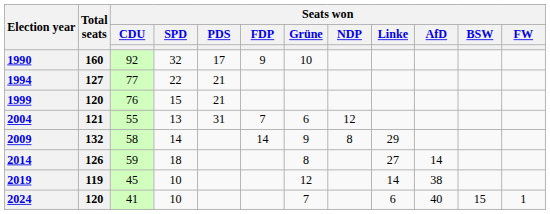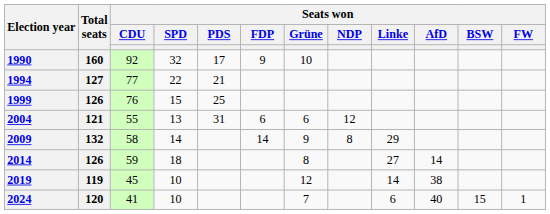(94, 100) 120 -> (94, 100) 126
(219, 100) 21 -> (219, 100) 25
(262, 120) 7 -> (262, 120) 6
